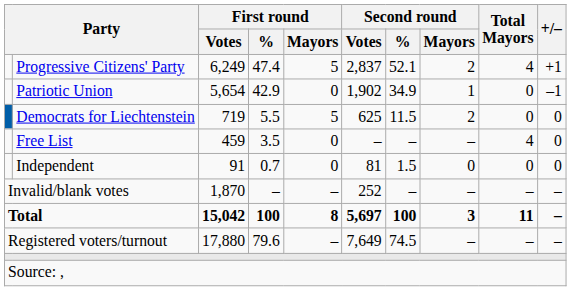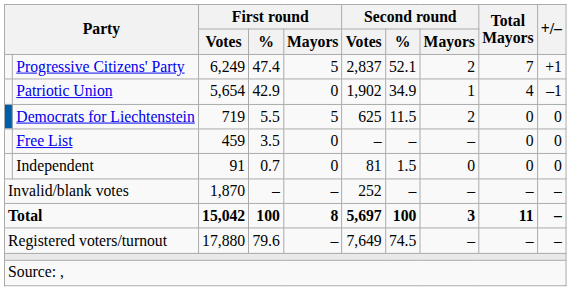(530, 66) 4 -> (530, 66) 7
(530, 91) 0 -> (530, 91) 4
(530, 141) 4 -> (530, 141) 0
